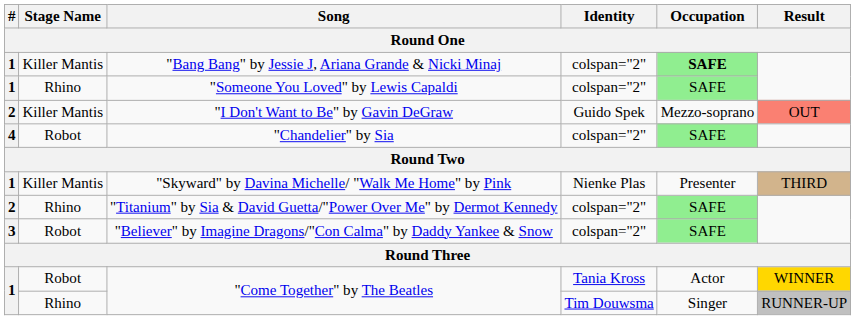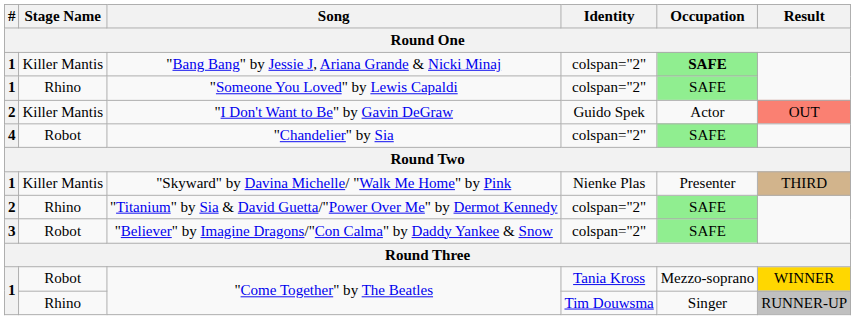(707, 111) Mezzo-soprano -> (707, 111) Actor
(707, 278) Actor -> (707, 278) Mezzo-soprano
